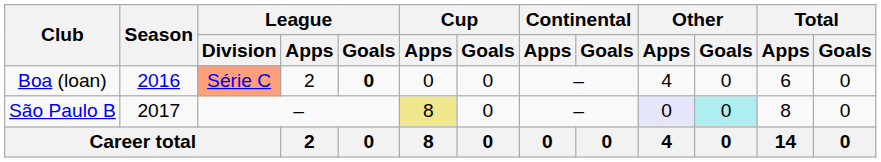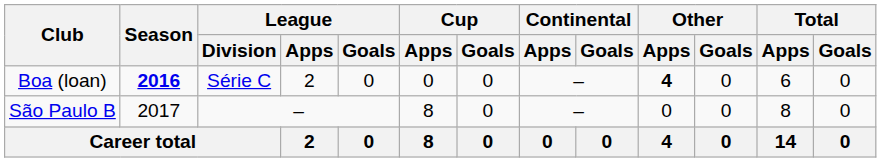(159, 80) normal -> (159, 80) bold
(239, 80) lightsalmon background -> (239, 80) no background
(369, 80) bold -> (369, 80) normal
(666, 80) normal -> (666, 80) bold
(428, 111) khaki background -> (428, 111) no background
(666, 111) lavender background -> (666, 111) no background
(726, 111) paleturquoise background -> (726, 111) no background
